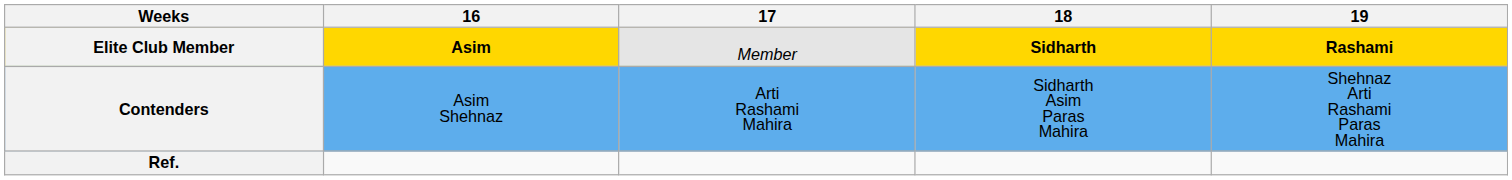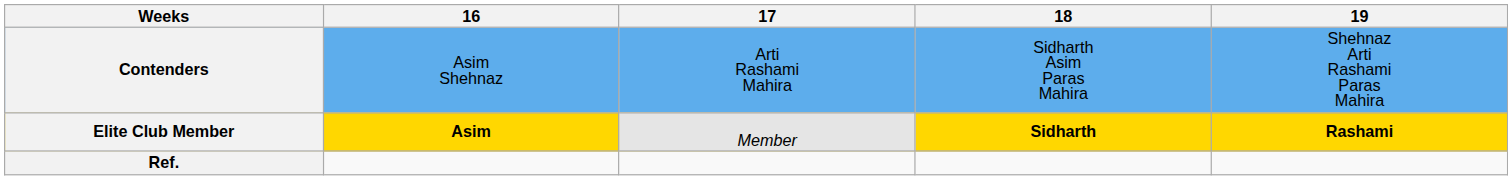rows swapped: (164, 108) <-> (164, 47)
